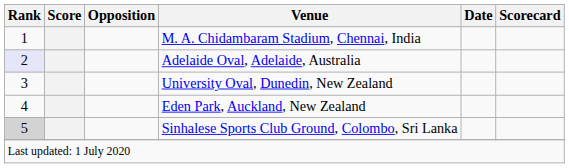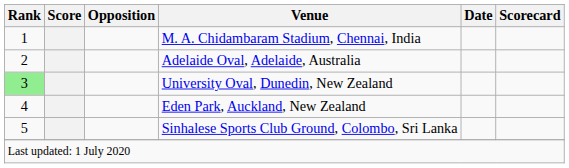(24, 60) lavender background -> (24, 60) no background
(24, 83) no background -> (24, 83) lightgreen background
(24, 128) lightgrey background -> (24, 128) no background
